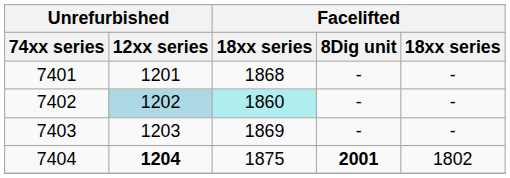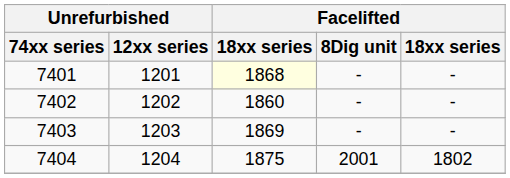(265, 74) no background -> (265, 74) lightyellow background
(161, 103) lightblue background -> (161, 103) no background
(265, 103) paleturquoise background -> (265, 103) no background
(161, 159) bold -> (161, 159) normal
(359, 159) bold -> (359, 159) normal
